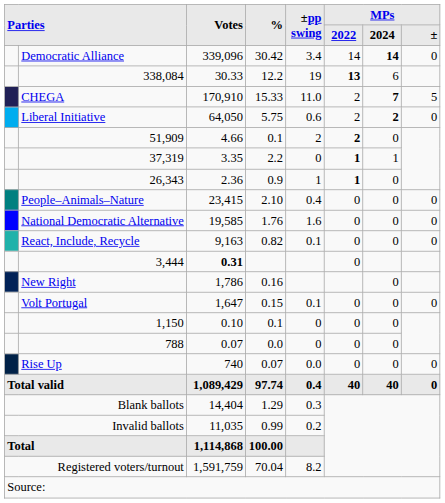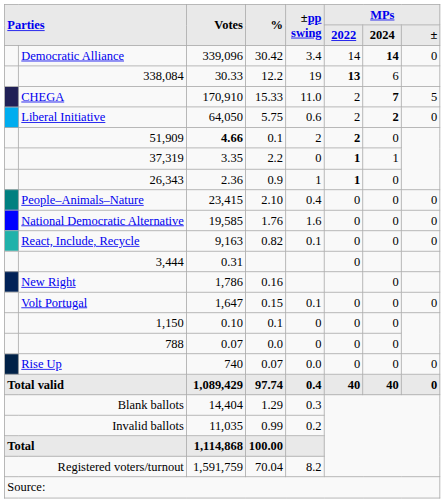(232, 138) normal -> (232, 138) bold
(232, 261) bold -> (232, 261) normal
